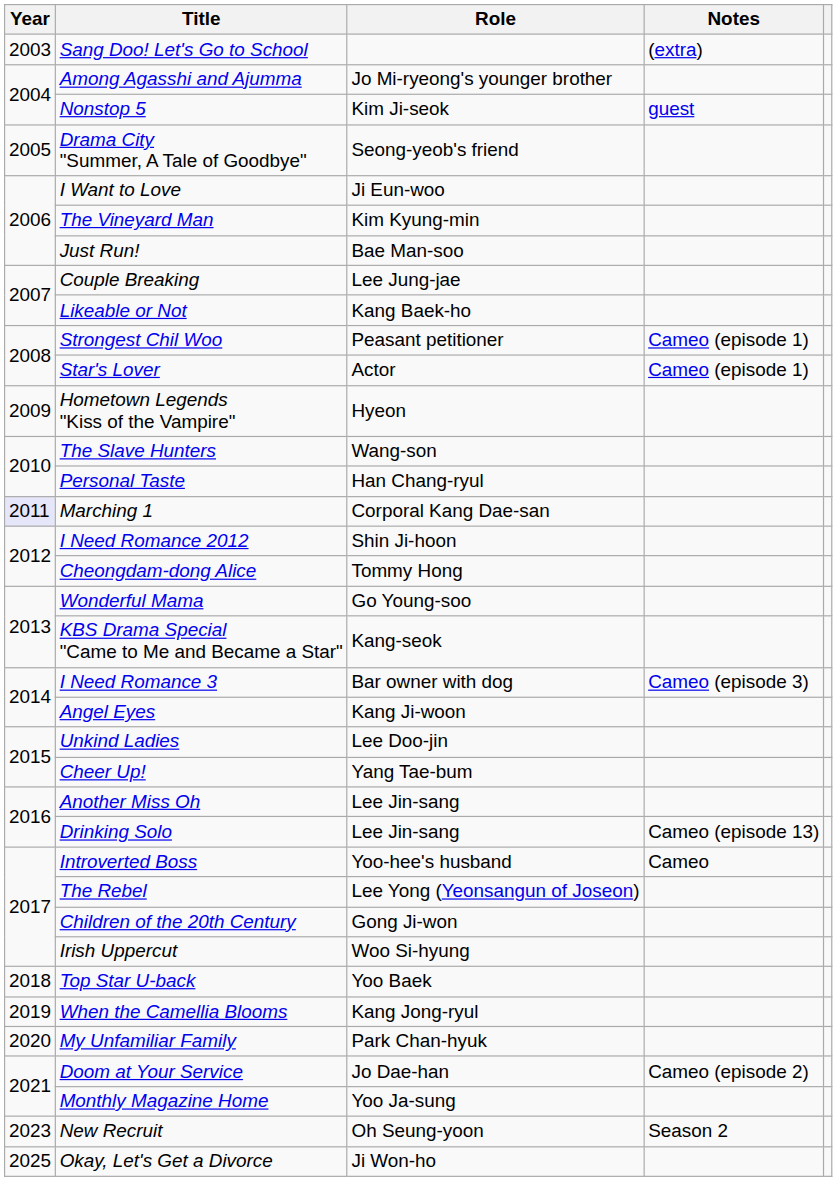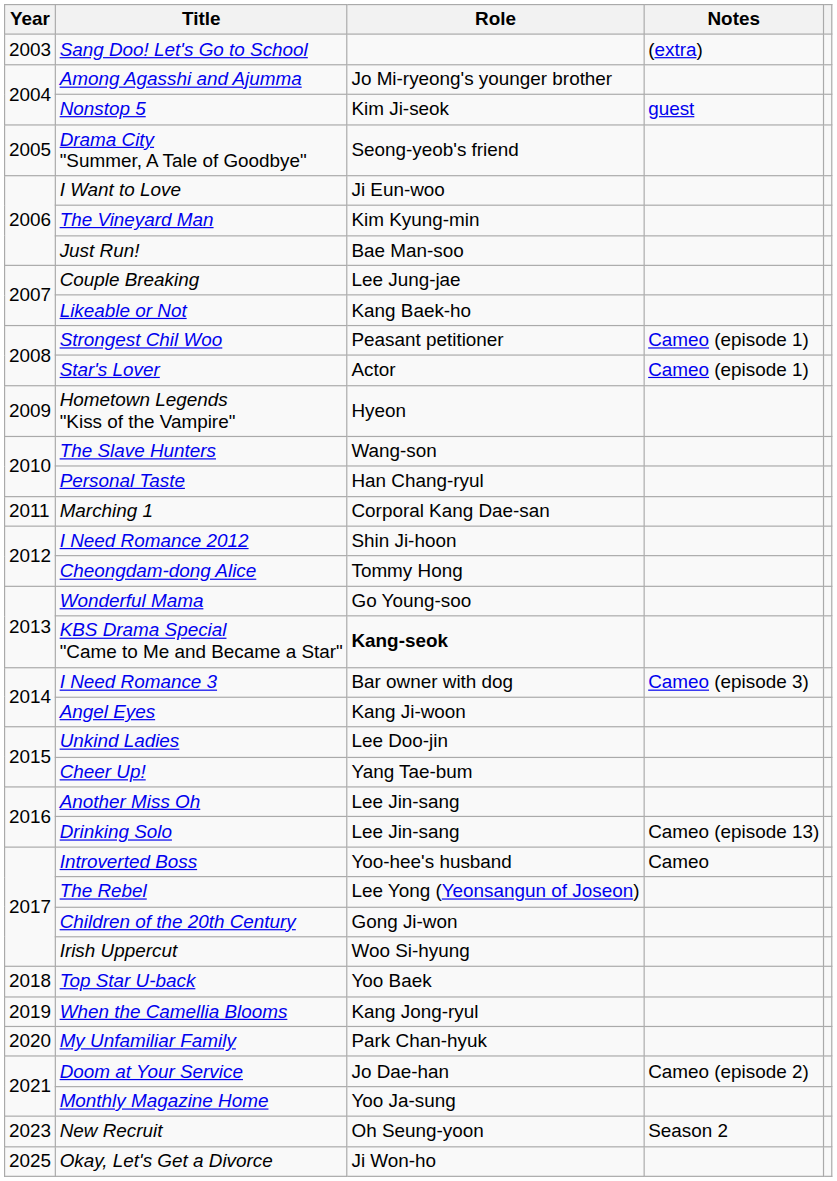(29, 511) lavender background -> (29, 511) no background
(397, 641) normal -> (400, 641) bold
